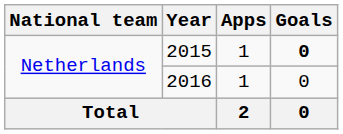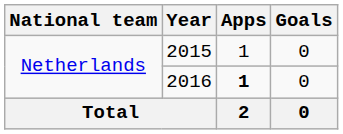(304, 51) bold -> (304, 51) normal
(244, 82) normal -> (244, 82) bold
